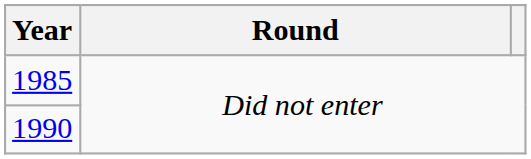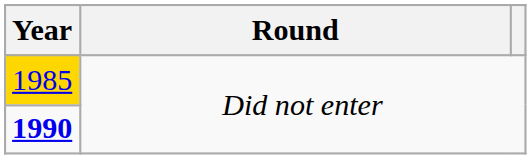(42, 79) no background -> (42, 79) gold background
(42, 128) normal -> (42, 128) bold
